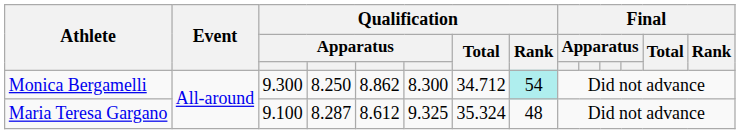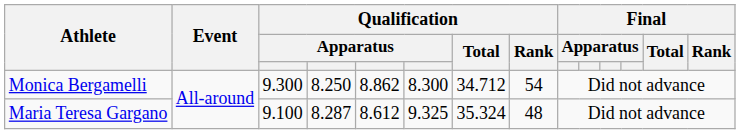(534, 84) paleturquoise background -> (534, 84) no background
